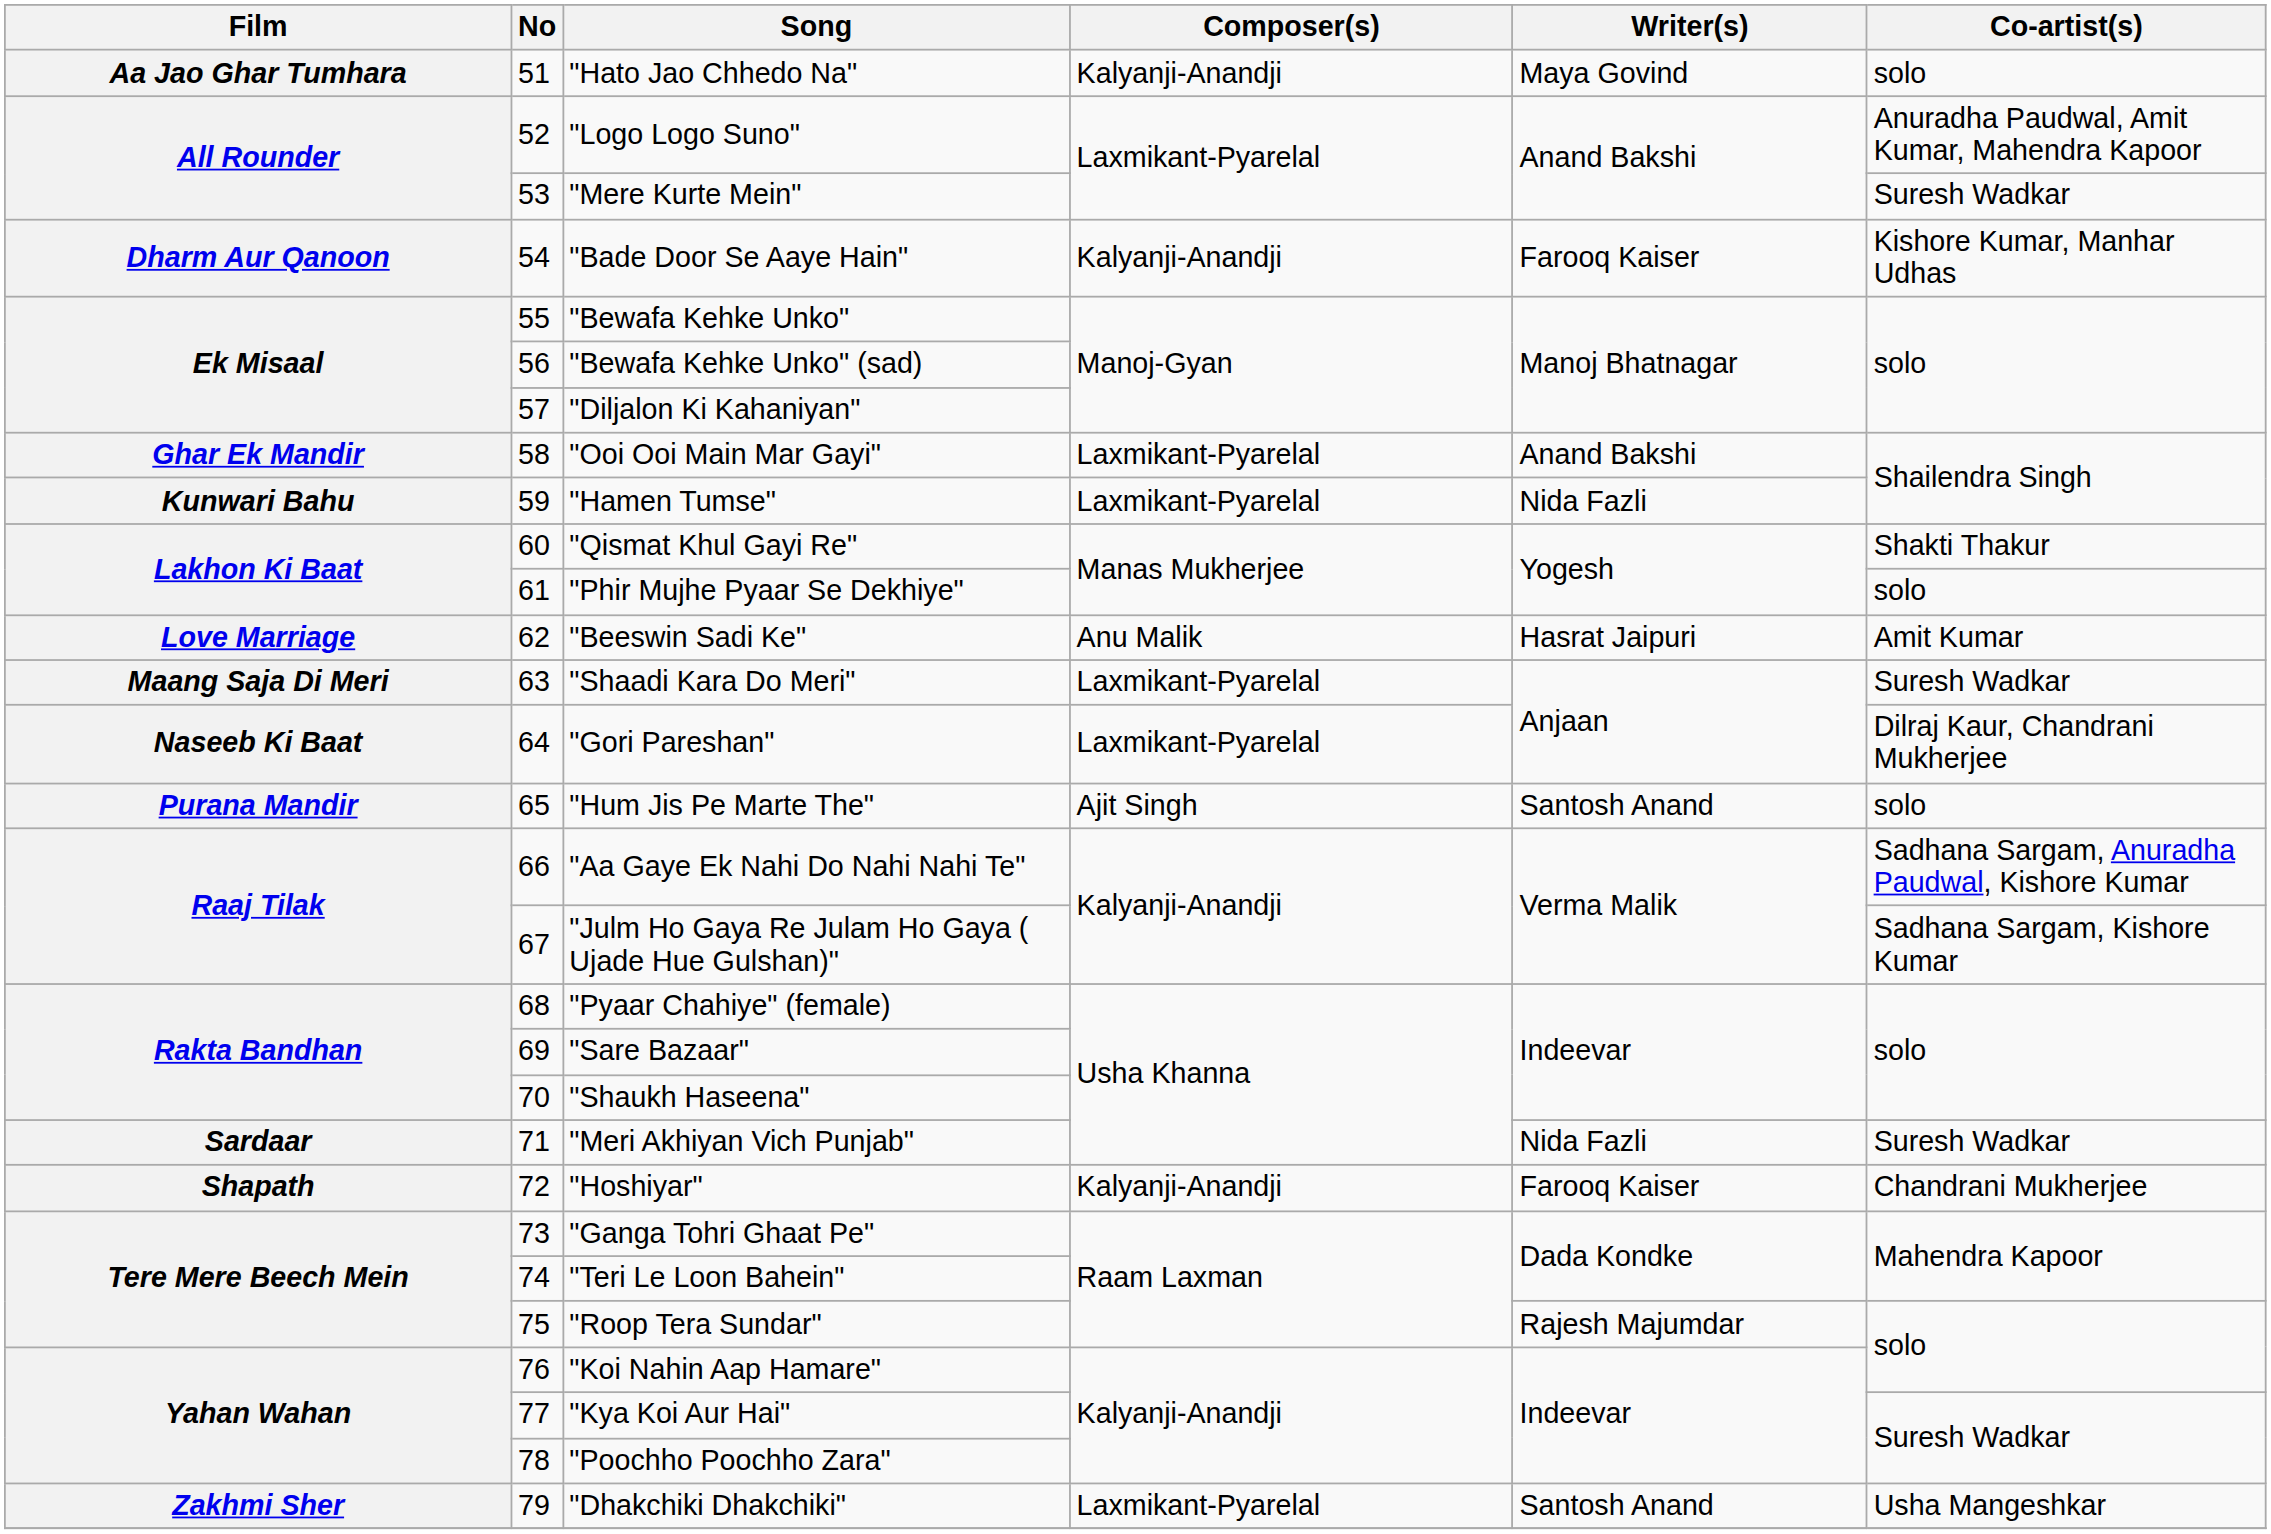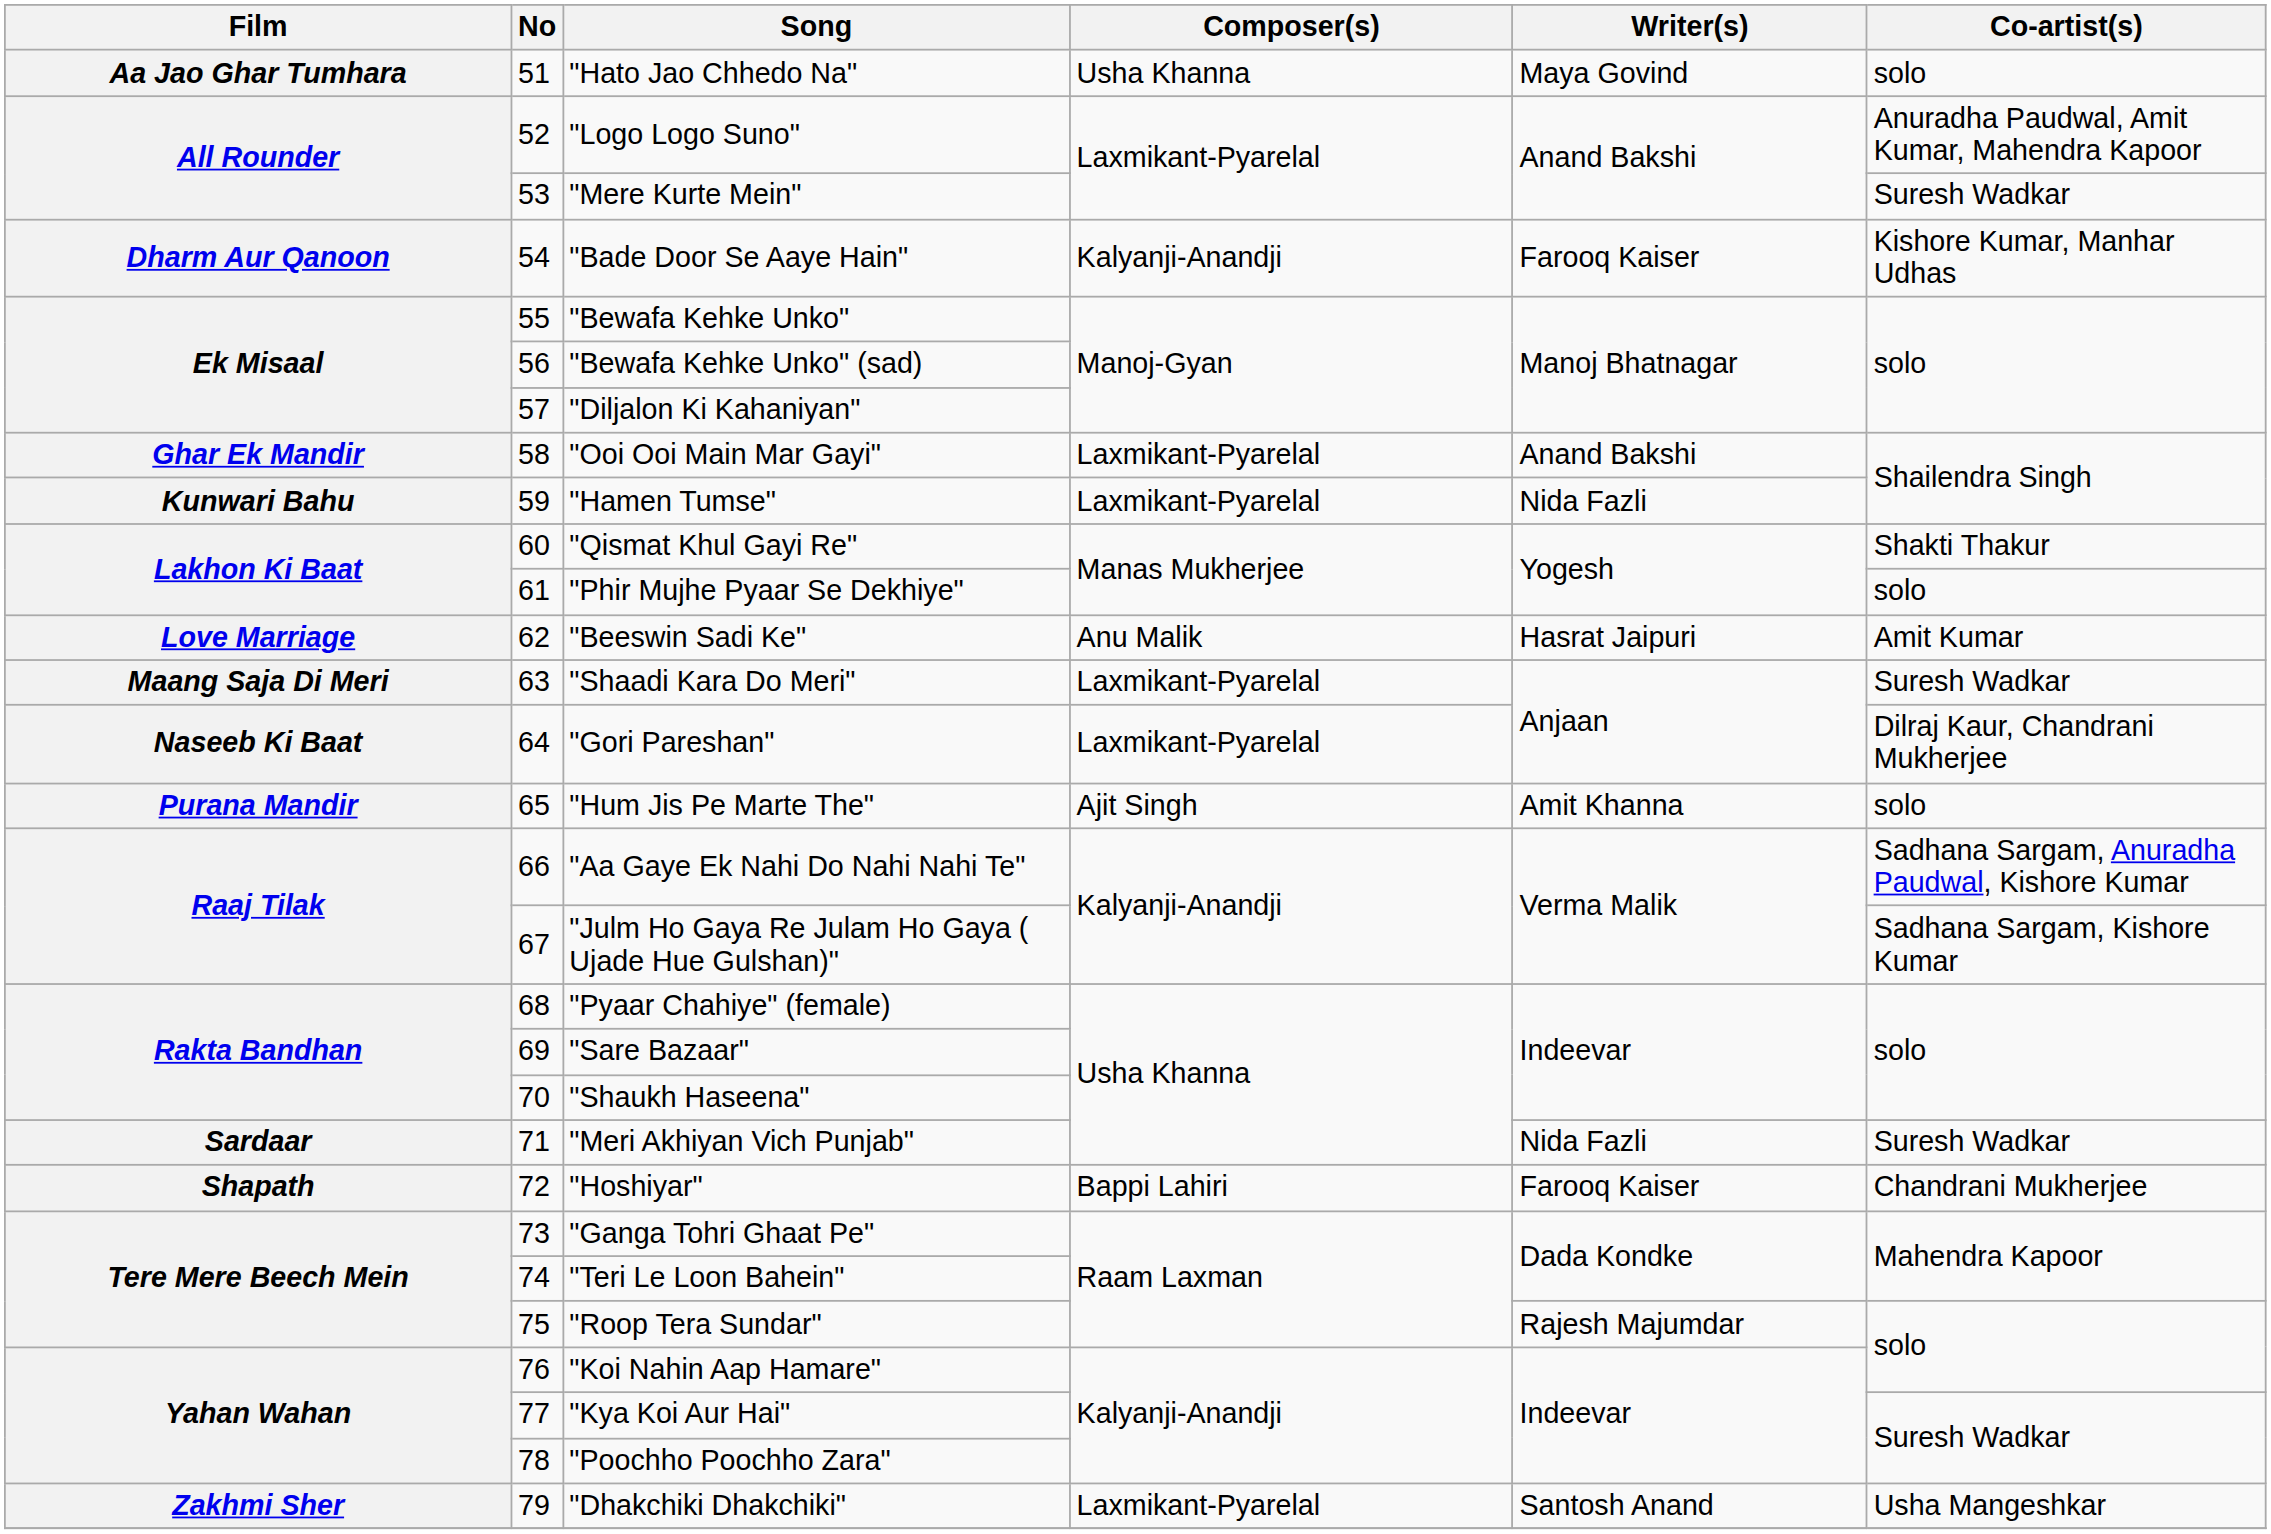(1179, 72) Kalyanji-Anandji -> (1163, 72) Usha Khanna
(1617, 805) Santosh Anand -> (1602, 805) Amit Khanna
(1179, 1187) Kalyanji-Anandji -> (1152, 1187) Bappi Lahiri
